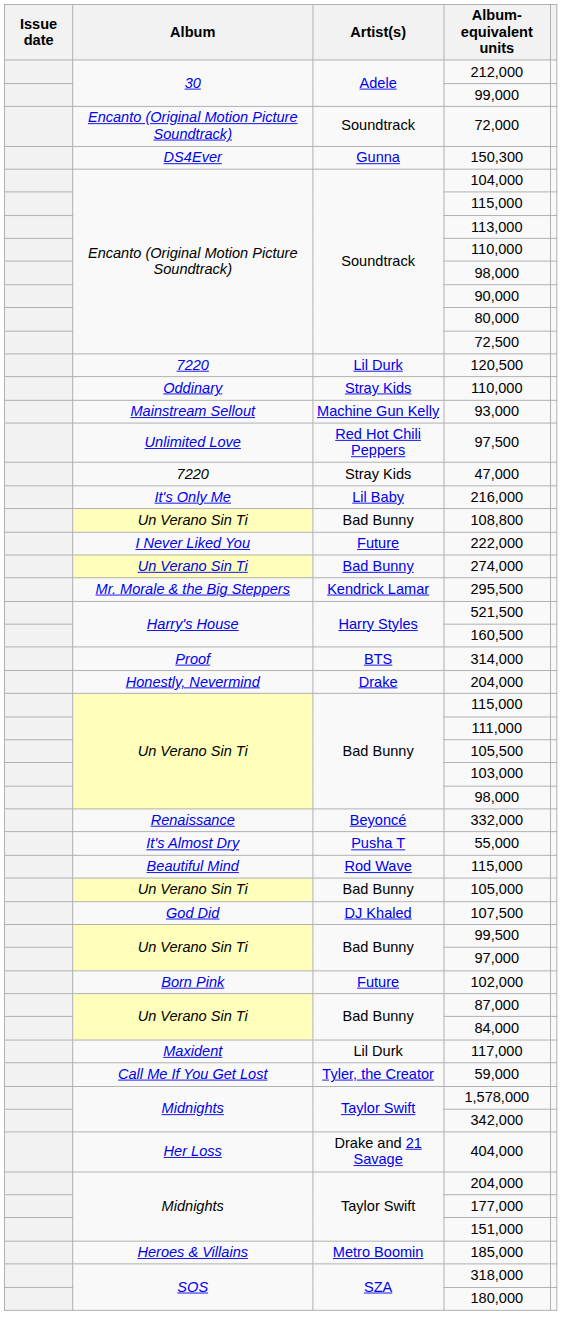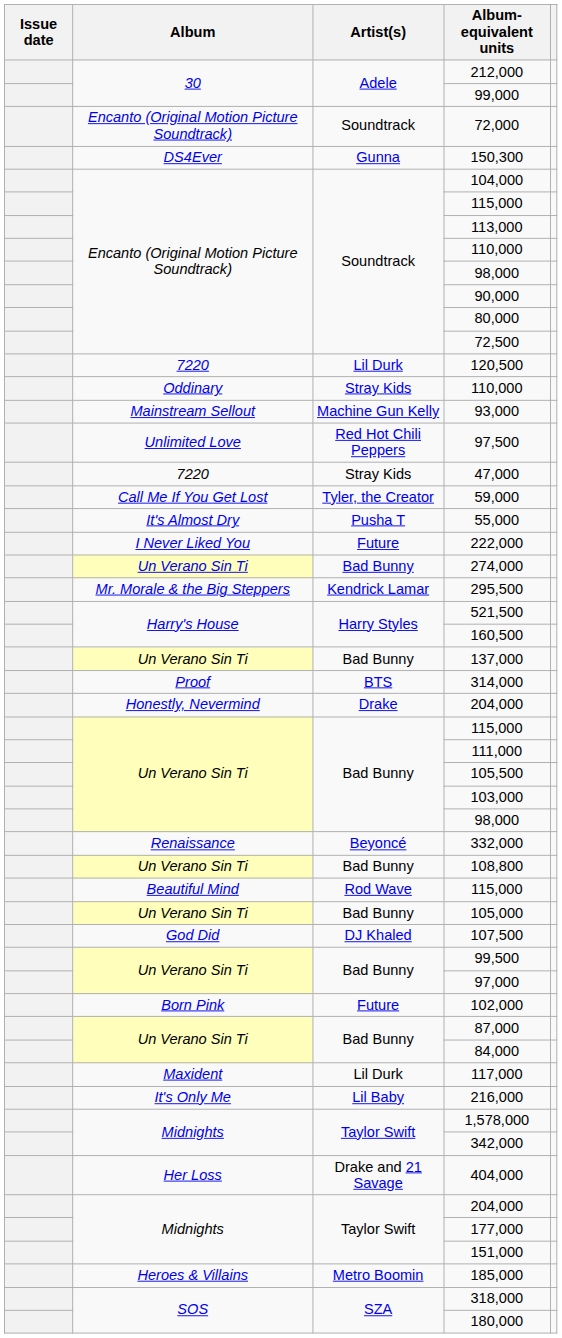rows swapped: (193, 1074) <-> (193, 497)
rows swapped: (193, 843) <-> (193, 520)
+ row: (193, 658)
